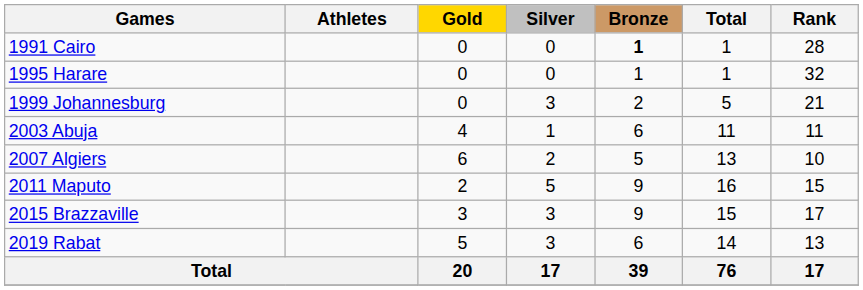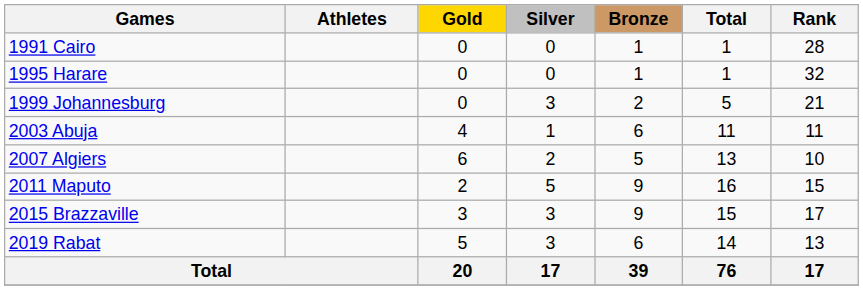(638, 47) bold -> (638, 47) normal
